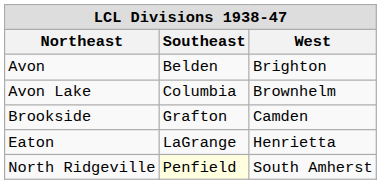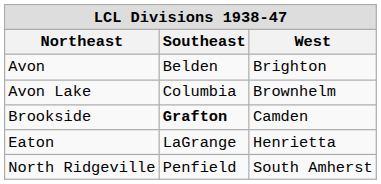(195, 117) normal -> (195, 117) bold
(200, 167) lightyellow background -> (200, 167) no background
